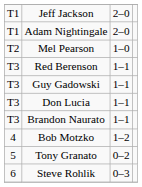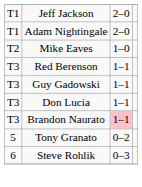+ row: (66, 48)
- row: (66, 48)
(121, 119) no background -> (121, 119) pink background
- row: (66, 137)
